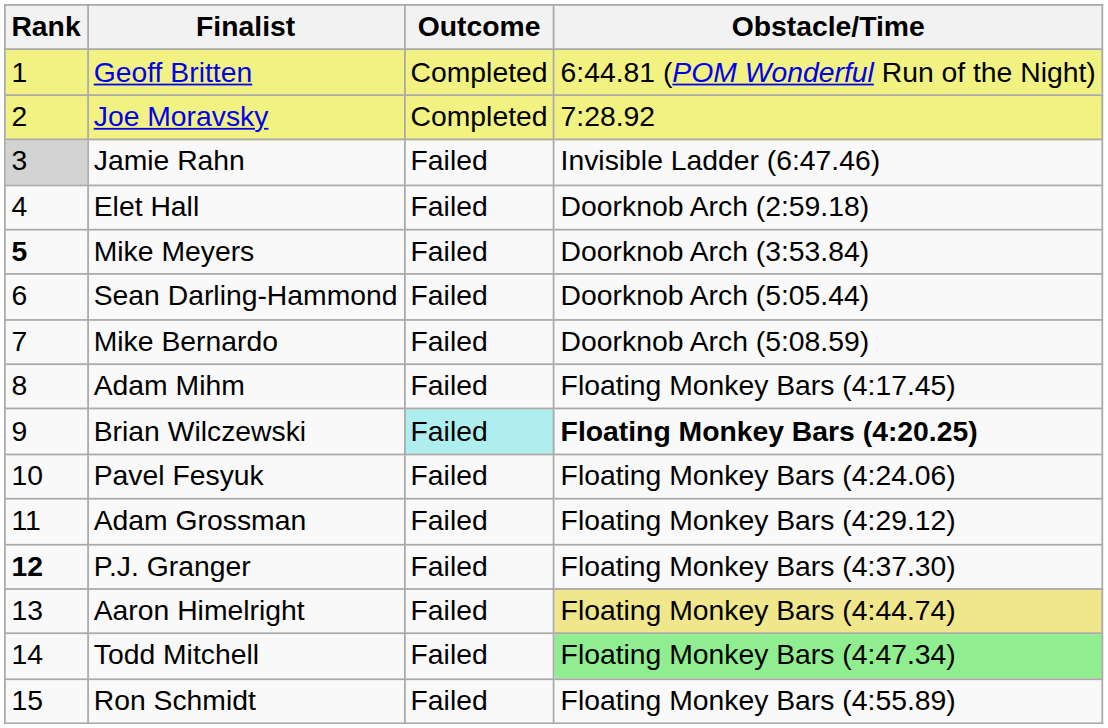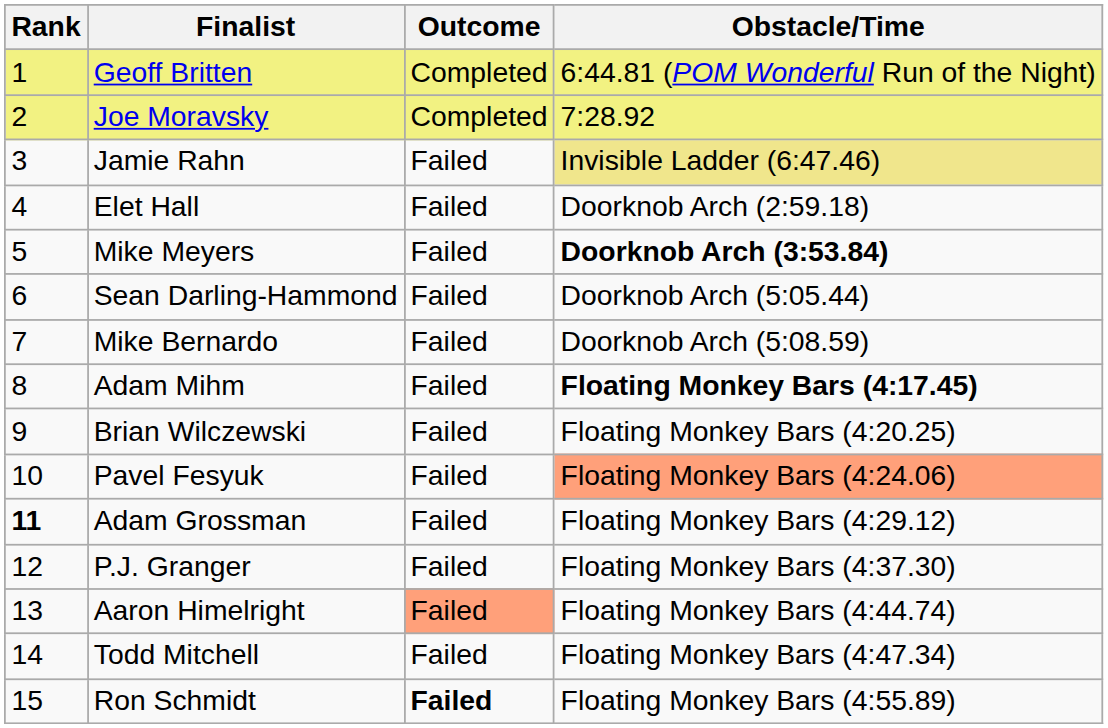(19, 161) lightgrey background -> (19, 161) no background
(720, 161) no background -> (720, 161) khaki background
(19, 251) bold -> (19, 251) normal
(715, 251) normal -> (725, 251) bold
(758, 386) normal -> (769, 386) bold
(449, 431) paleturquoise background -> (449, 431) no background
(769, 431) bold -> (758, 431) normal
(758, 476) no background -> (758, 476) lightsalmon background
(26, 521) normal -> (26, 521) bold
(27, 565) bold -> (27, 565) normal
(449, 610) no background -> (449, 610) lightsalmon background
(758, 610) khaki background -> (758, 610) no background
(758, 655) lightgreen background -> (758, 655) no background
(449, 700) normal -> (451, 700) bold
